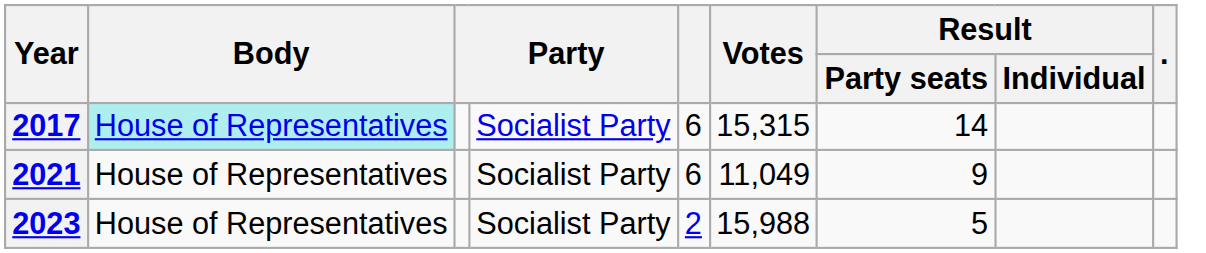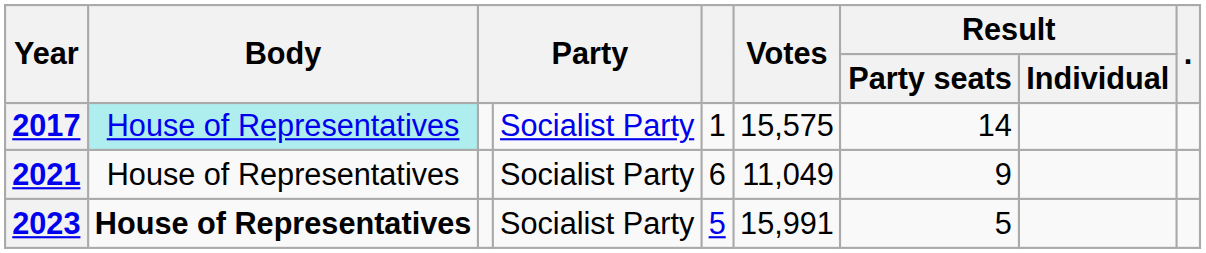(693, 127) 6 -> (717, 127) 1
(763, 127) 15,315 -> (787, 127) 15,575
(271, 224) normal -> (283, 224) bold
(693, 224) 2 -> (717, 224) 5
(763, 224) 15,988 -> (787, 224) 15,991
